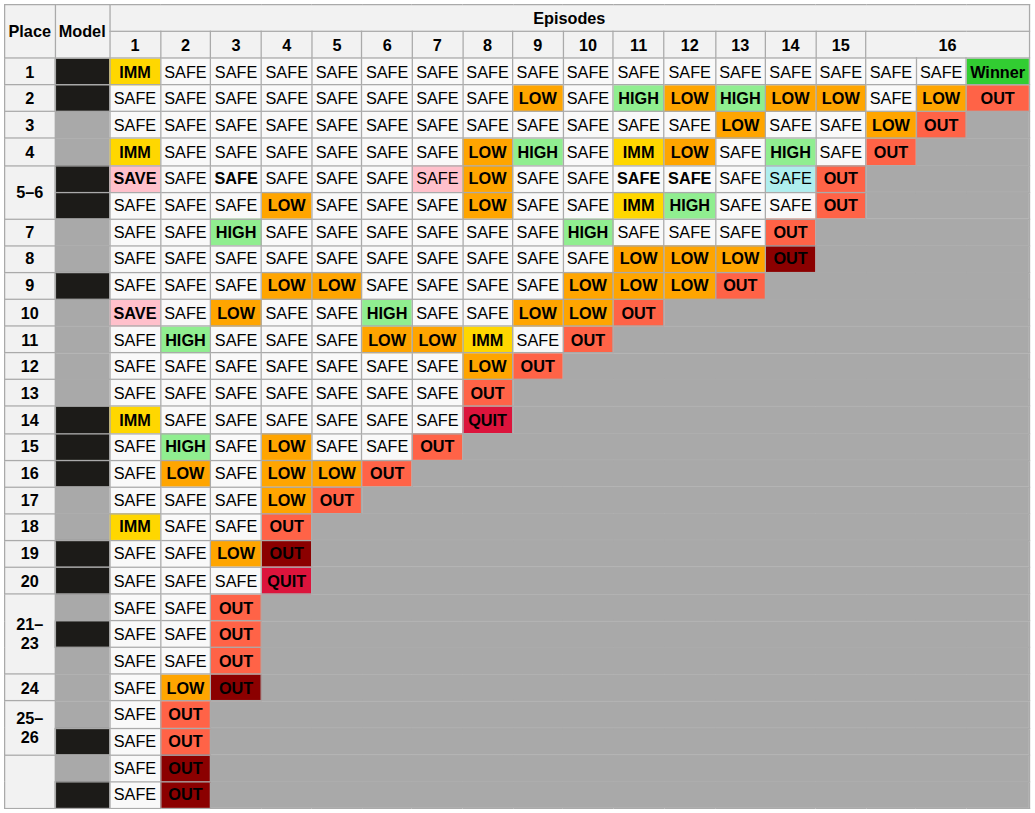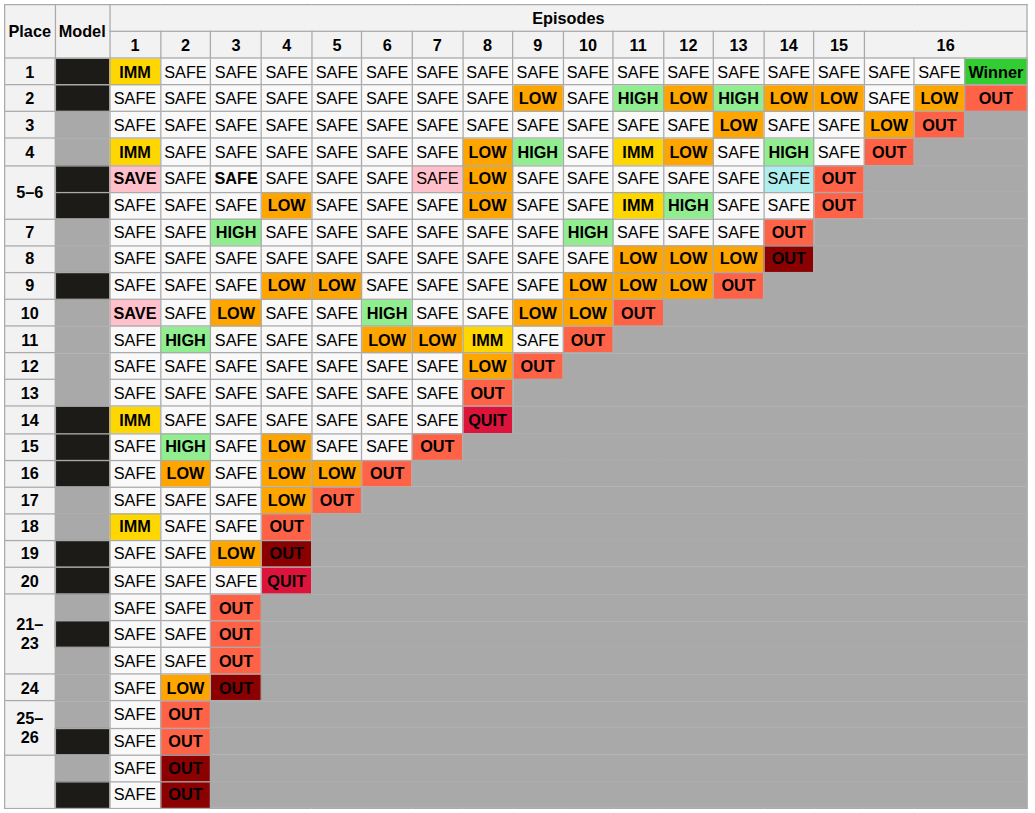(639, 179) bold -> (638, 179) normal
(690, 179) bold -> (688, 179) normal
